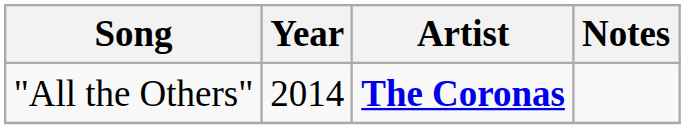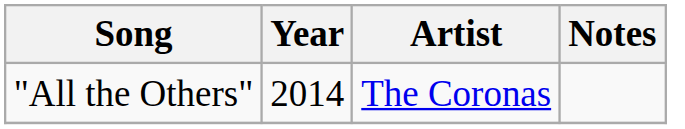(463, 92) bold -> (456, 92) normal
